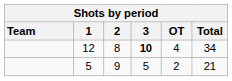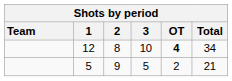(146, 48) bold -> (146, 48) normal
(176, 48) normal -> (176, 48) bold
